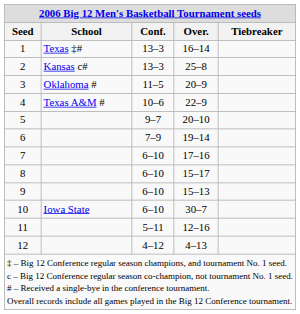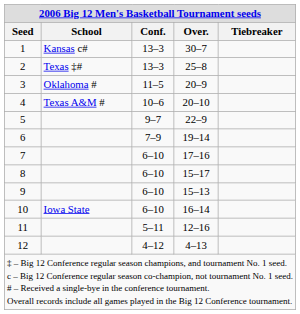(63, 49) Texas ‡# -> (66, 49) Kansas c#
(196, 49) 16–14 -> (196, 49) 30–7
(66, 67) Kansas c# -> (63, 67) Texas ‡#
(196, 102) 22–9 -> (196, 102) 20–10
(196, 120) 20–10 -> (196, 120) 22–9
(196, 209) 30–7 -> (196, 209) 16–14
